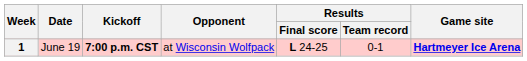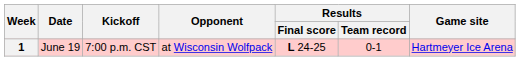(122, 47) bold -> (121, 47) normal
(467, 47) bold -> (462, 47) normal
